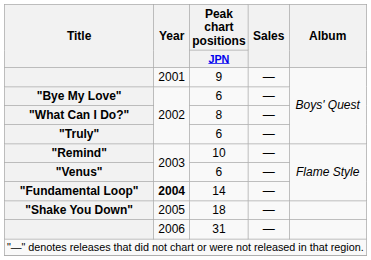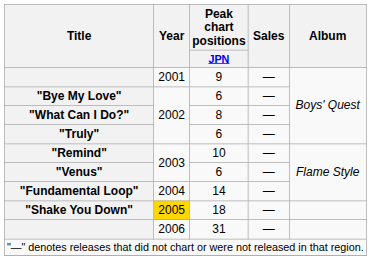(172, 191) bold -> (172, 191) normal
(172, 210) no background -> (172, 210) gold background
